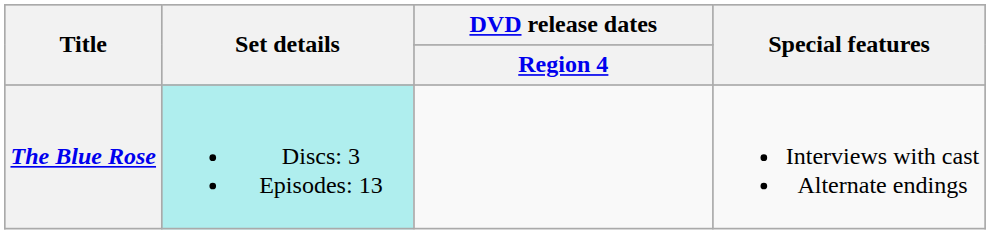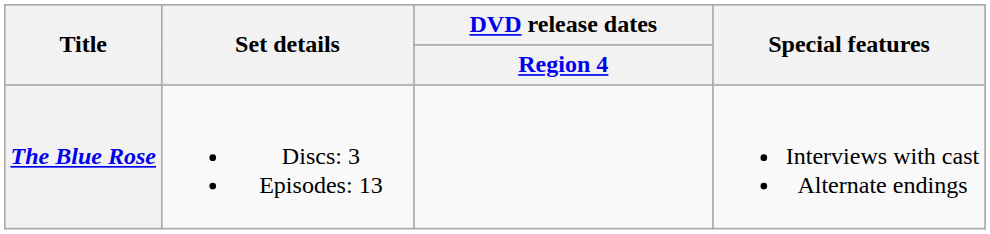(288, 171) paleturquoise background -> (288, 171) no background
